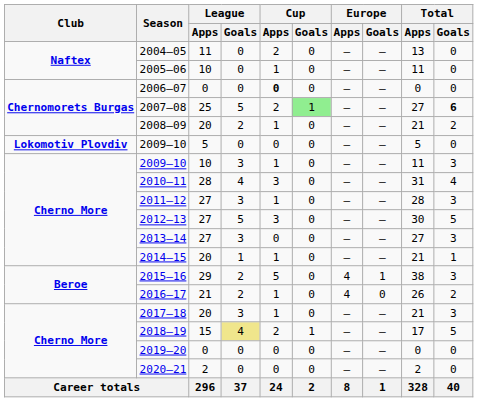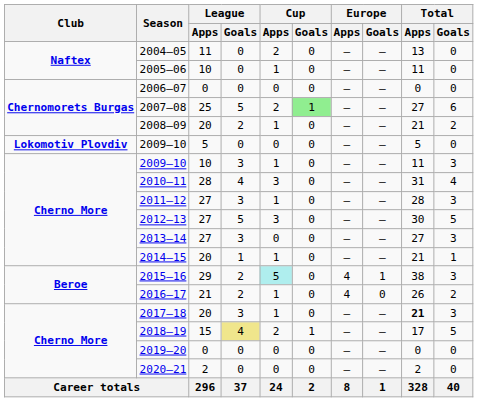(276, 88) bold -> (276, 88) normal
(453, 107) bold -> (453, 107) normal
(276, 275) no background -> (276, 275) paleturquoise background
(418, 312) normal -> (418, 312) bold
